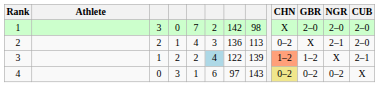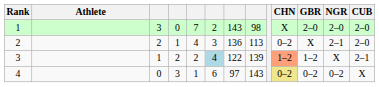(234, 27) 142 -> (234, 27) 143
